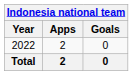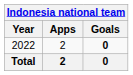(105, 45) normal -> (105, 45) bold
